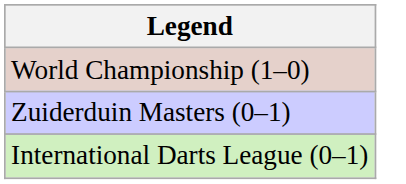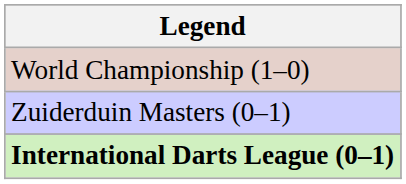(190, 155) normal -> (203, 155) bold
